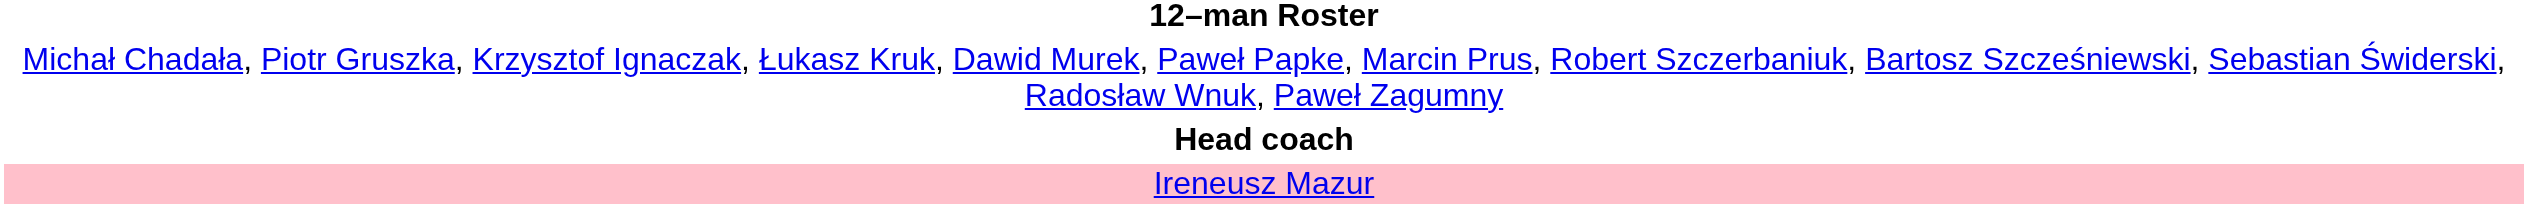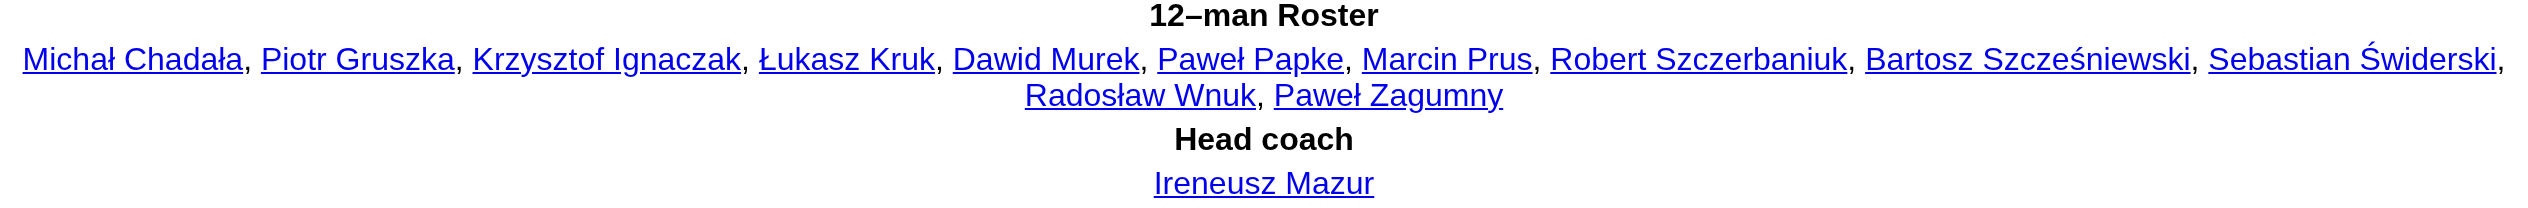(1264, 183) pink background -> (1264, 183) no background
